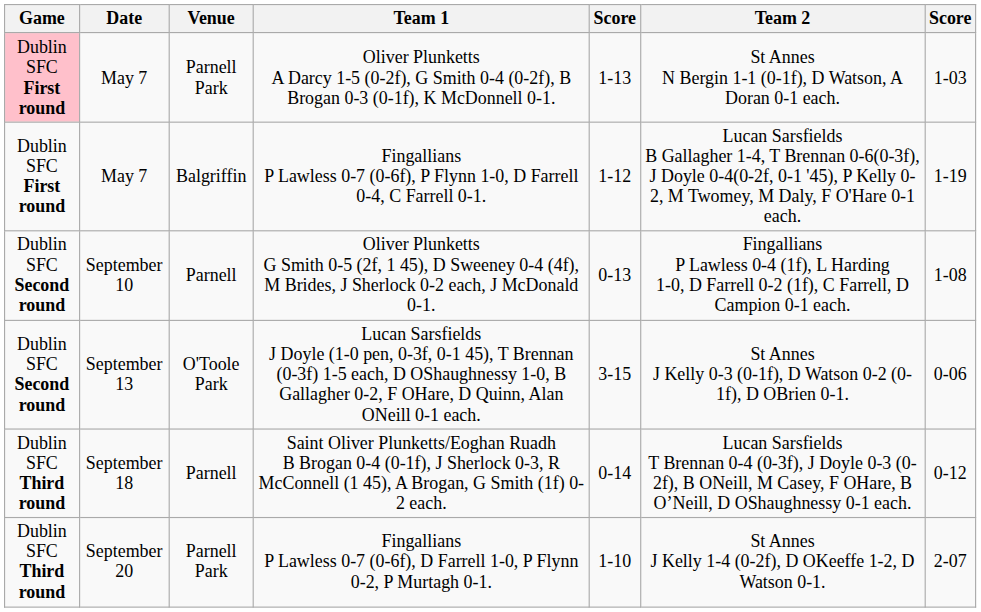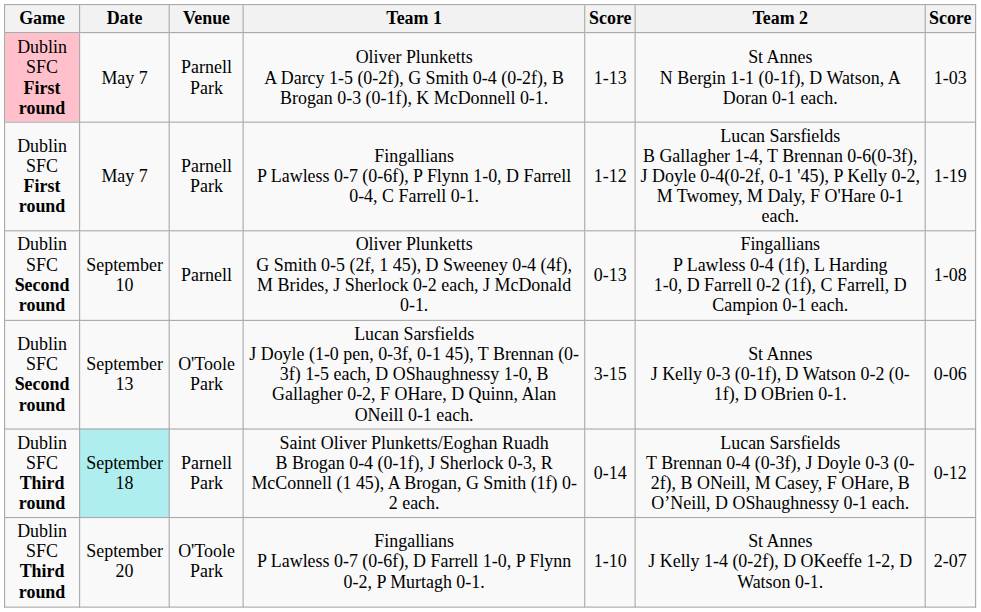(211, 176) Balgriffin -> (206, 176) Parnell Park
(124, 473) no background -> (125, 473) paleturquoise background
(211, 473) Parnell -> (206, 473) Parnell Park
(211, 562) Parnell Park -> (206, 562) O'Toole Park
